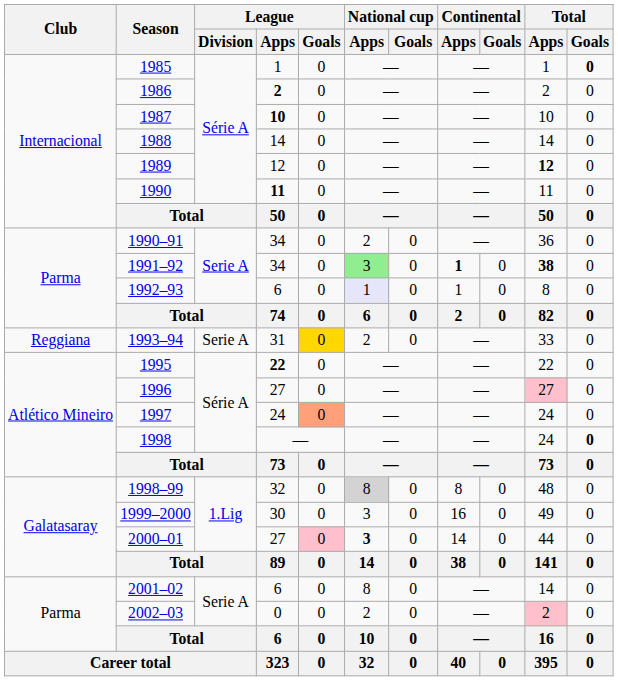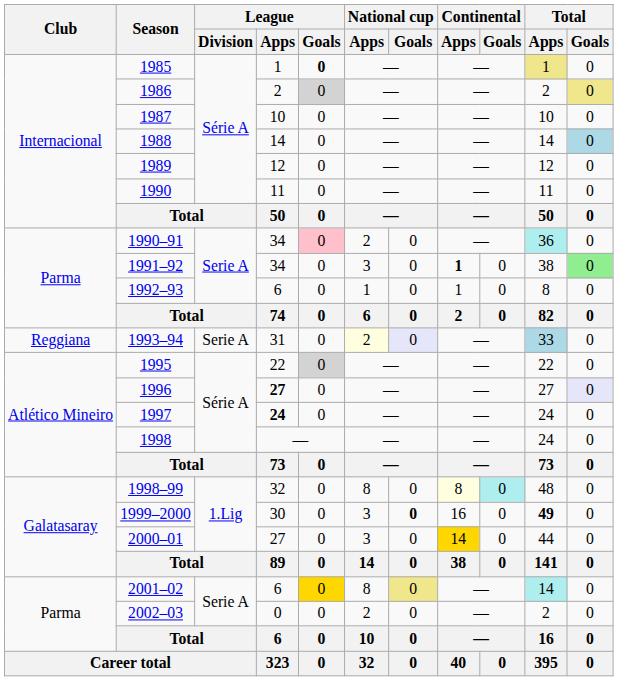(321, 66) normal -> (321, 66) bold
(546, 66) no background -> (546, 66) khaki background
(590, 66) bold -> (590, 66) normal
(278, 91) bold -> (278, 91) normal
(321, 91) no background -> (321, 91) lightgrey background
(590, 91) no background -> (590, 91) khaki background
(278, 116) bold -> (278, 116) normal
(590, 141) no background -> (590, 141) lightblue background
(546, 166) bold -> (546, 166) normal
(278, 191) bold -> (278, 191) normal
(321, 240) no background -> (321, 240) pink background
(546, 240) no background -> (546, 240) paleturquoise background
(367, 265) lightgreen background -> (367, 265) no background
(546, 265) bold -> (546, 265) normal
(590, 265) no background -> (590, 265) lightgreen background
(367, 290) lavender background -> (367, 290) no background
(321, 340) gold background -> (321, 340) no background
(367, 340) no background -> (367, 340) lightyellow background
(413, 340) no background -> (413, 340) lavender background
(546, 340) no background -> (546, 340) lightblue background
(278, 365) bold -> (278, 365) normal
(321, 365) no background -> (321, 365) lightgrey background
(278, 389) normal -> (278, 389) bold
(546, 389) pink background -> (546, 389) no background
(590, 389) no background -> (590, 389) lavender background
(278, 414) normal -> (278, 414) bold
(321, 414) lightsalmon background -> (321, 414) no background
(590, 439) bold -> (590, 439) normal
(367, 489) lightgrey background -> (367, 489) no background
(458, 489) no background -> (458, 489) lightyellow background
(502, 489) no background -> (502, 489) paleturquoise background
(413, 514) normal -> (413, 514) bold
(546, 514) normal -> (546, 514) bold
(321, 539) pink background -> (321, 539) no background
(367, 539) bold -> (367, 539) normal
(458, 539) no background -> (458, 539) gold background
(321, 588) no background -> (321, 588) gold background
(413, 588) no background -> (413, 588) khaki background
(546, 588) no background -> (546, 588) paleturquoise background
(546, 613) pink background -> (546, 613) no background
